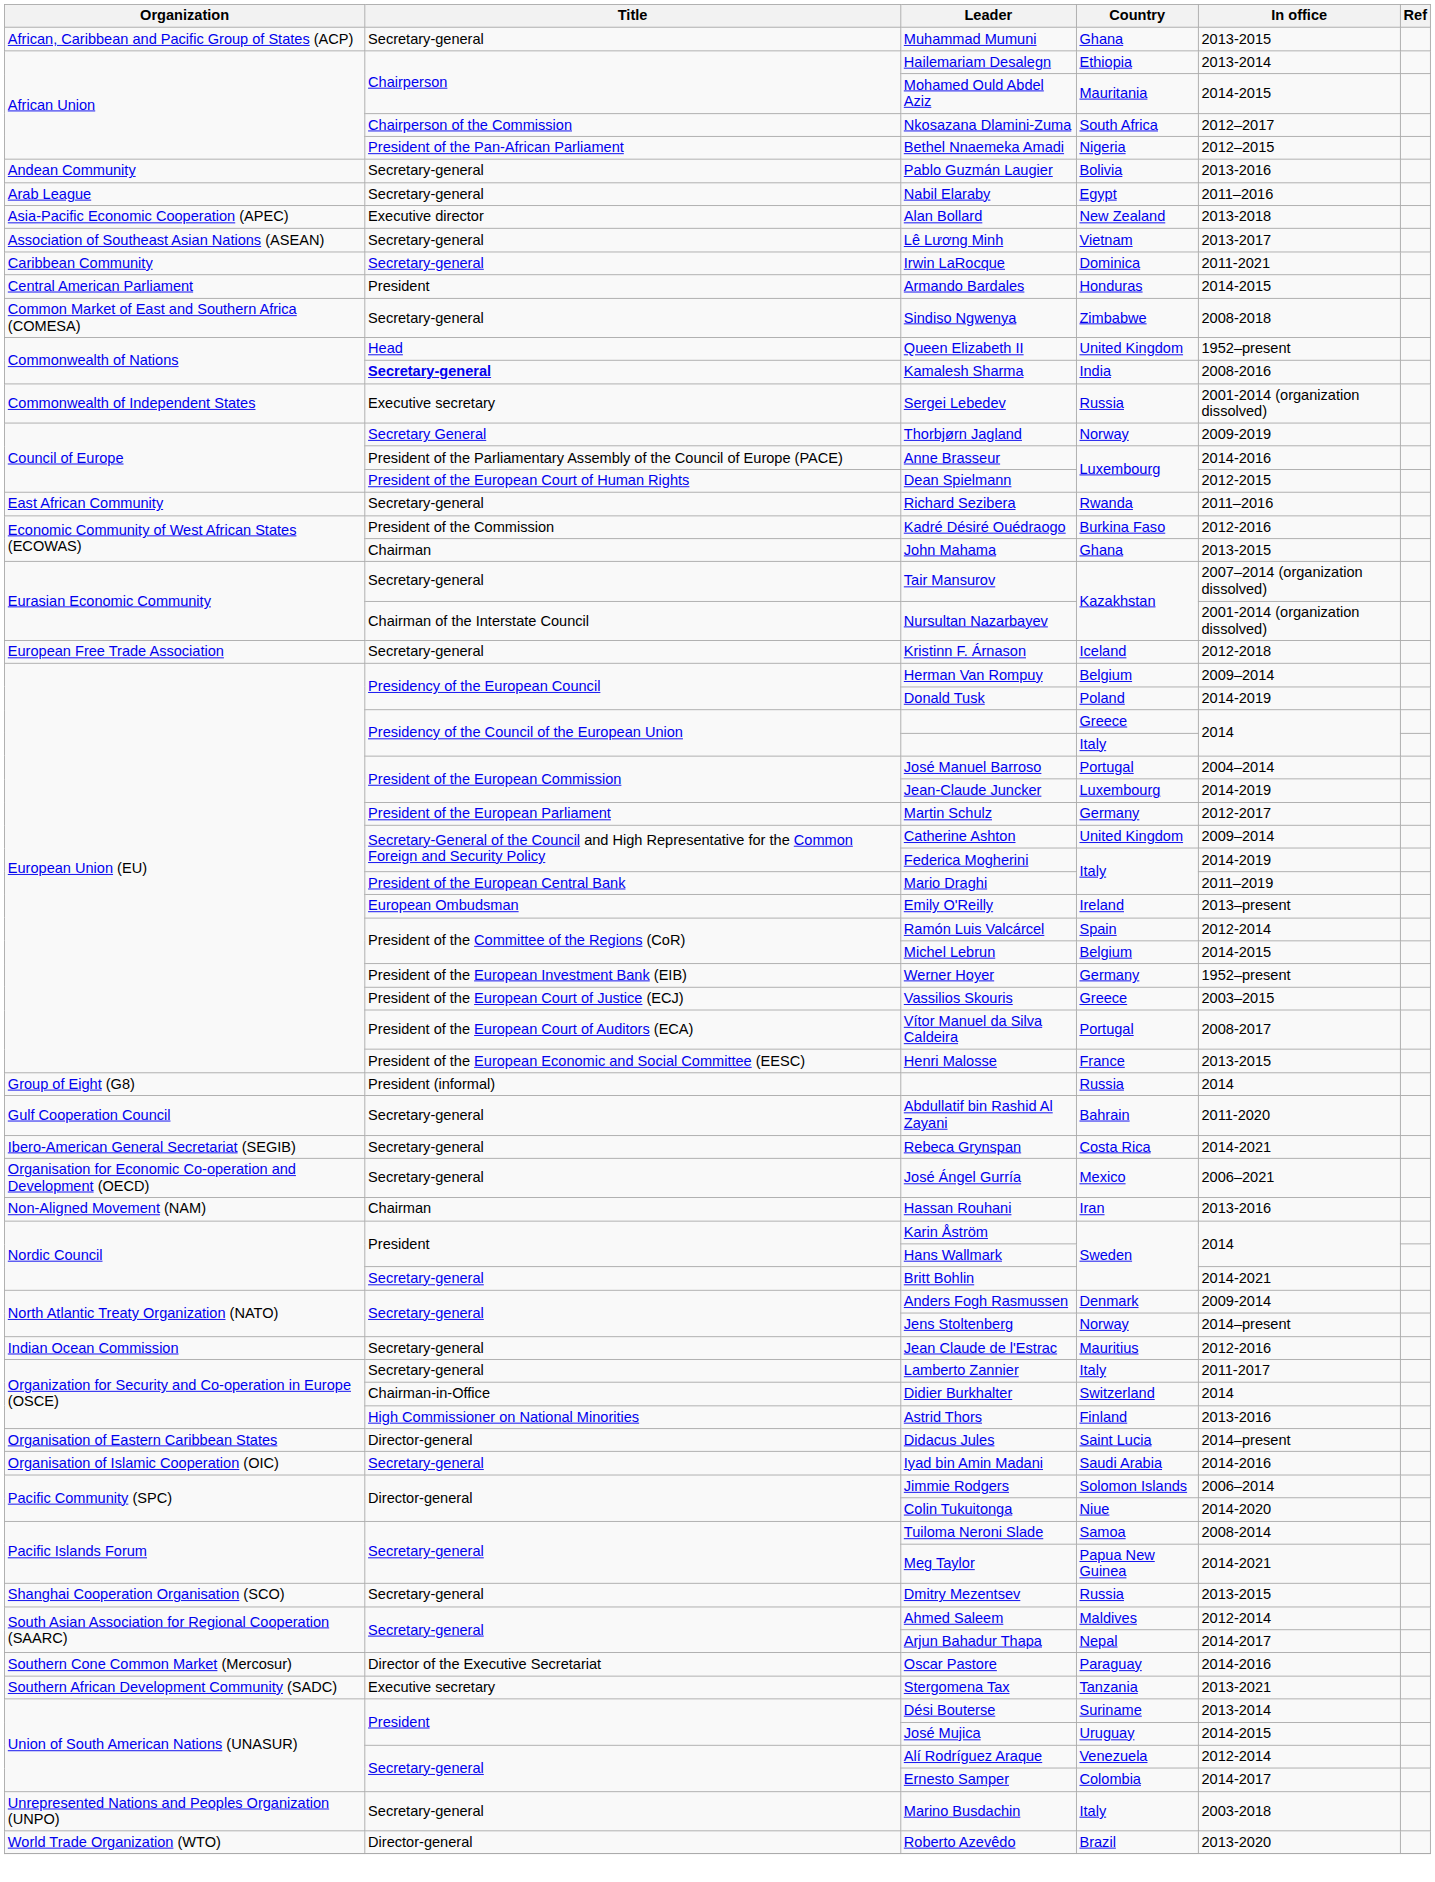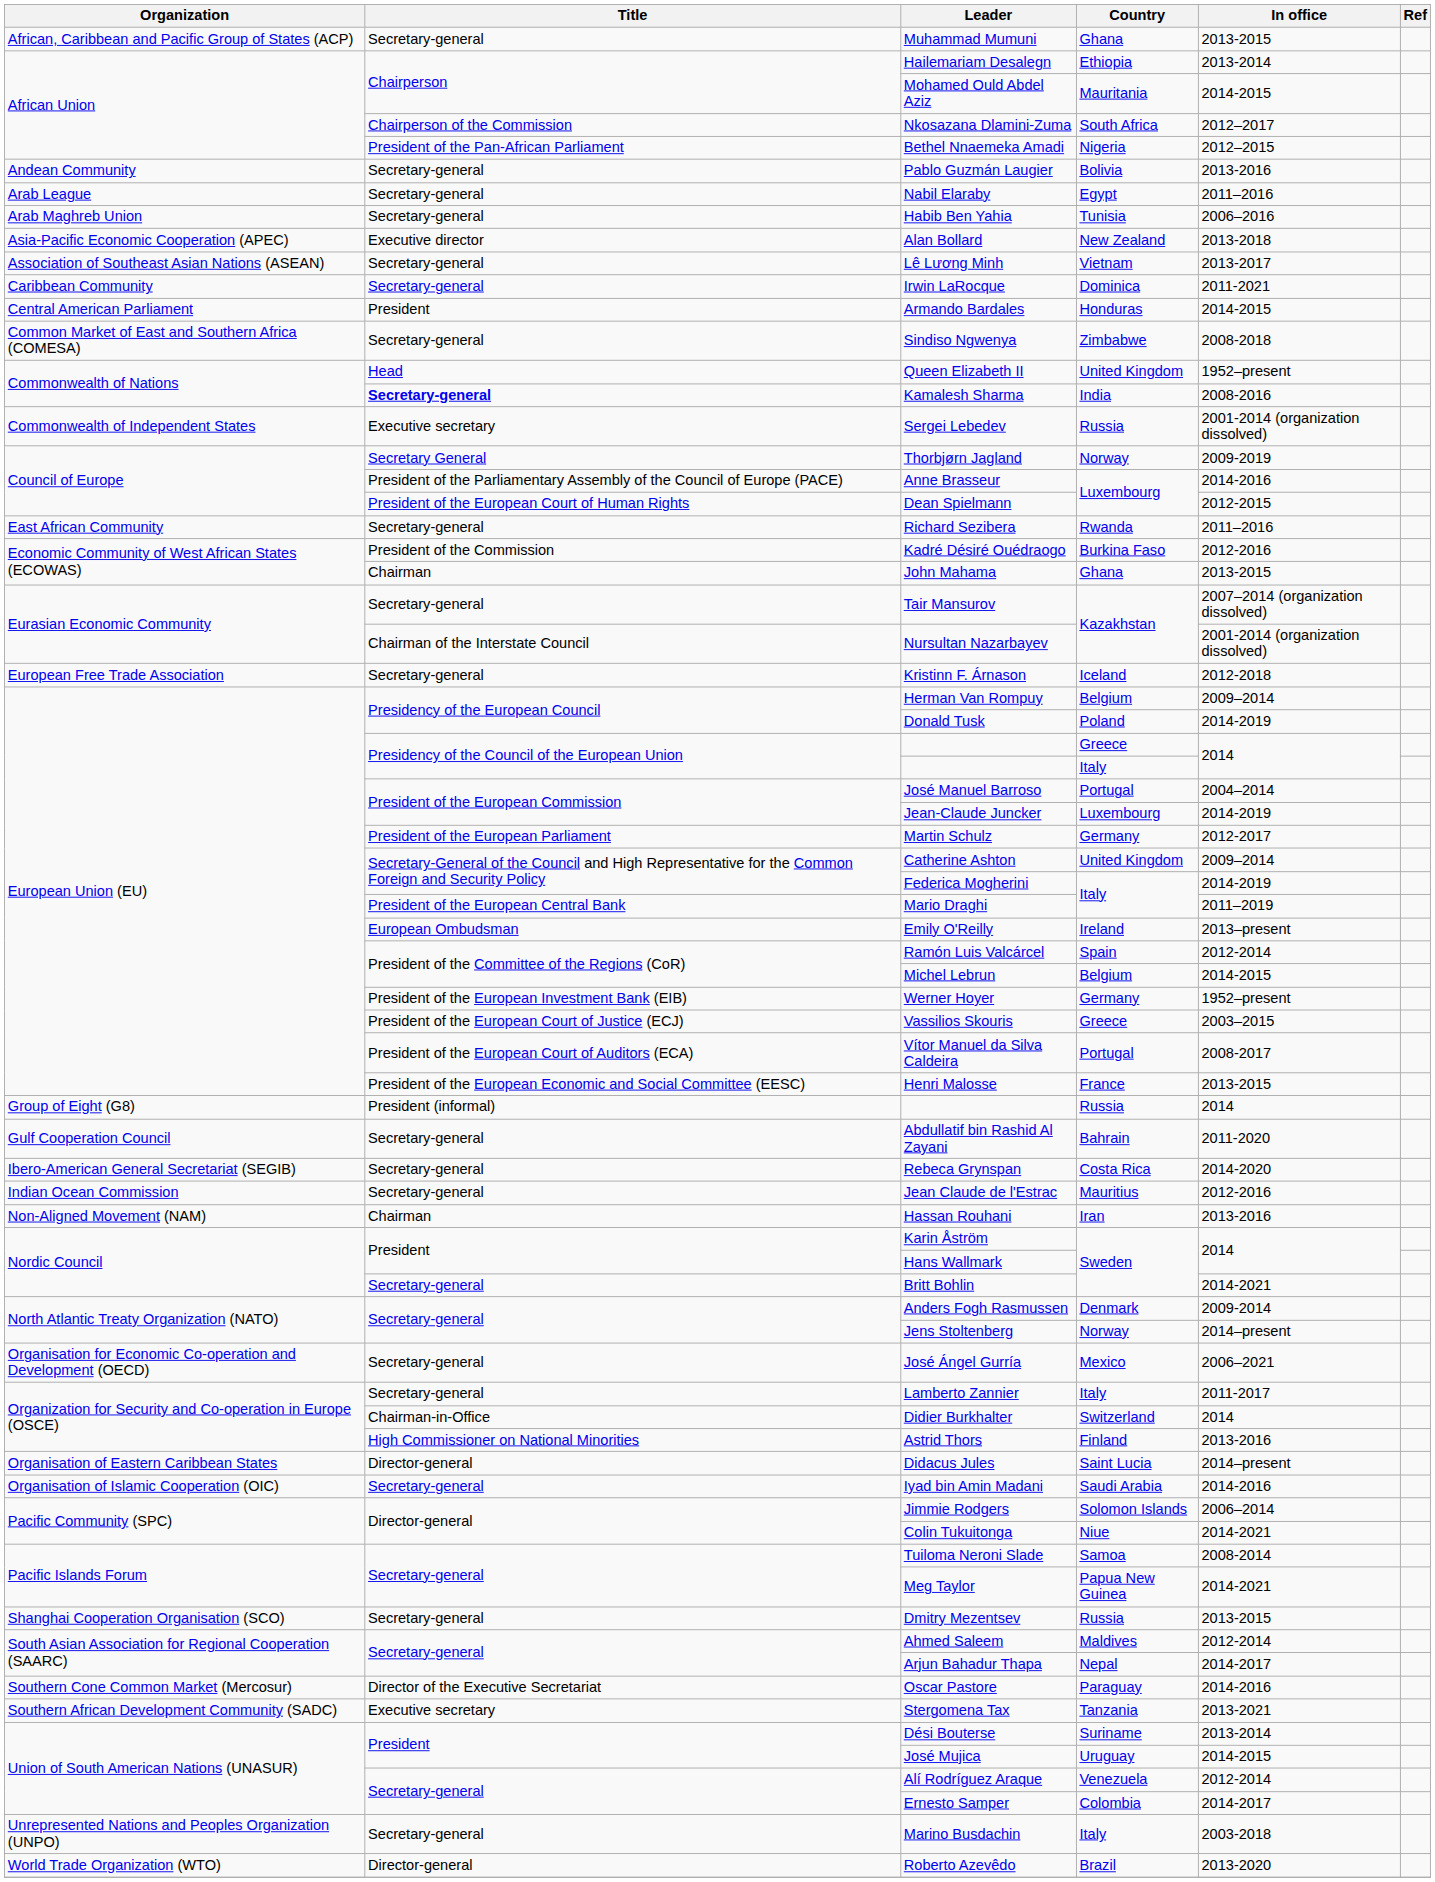+ row: (958, 217)
(1236, 1146) 2014-2021 -> (1236, 1169) 2014-2020
rows swapped: (980, 1347) <-> (962, 1178)
(1236, 1509) 2014-2020 -> (1236, 1532) 2014-2021
